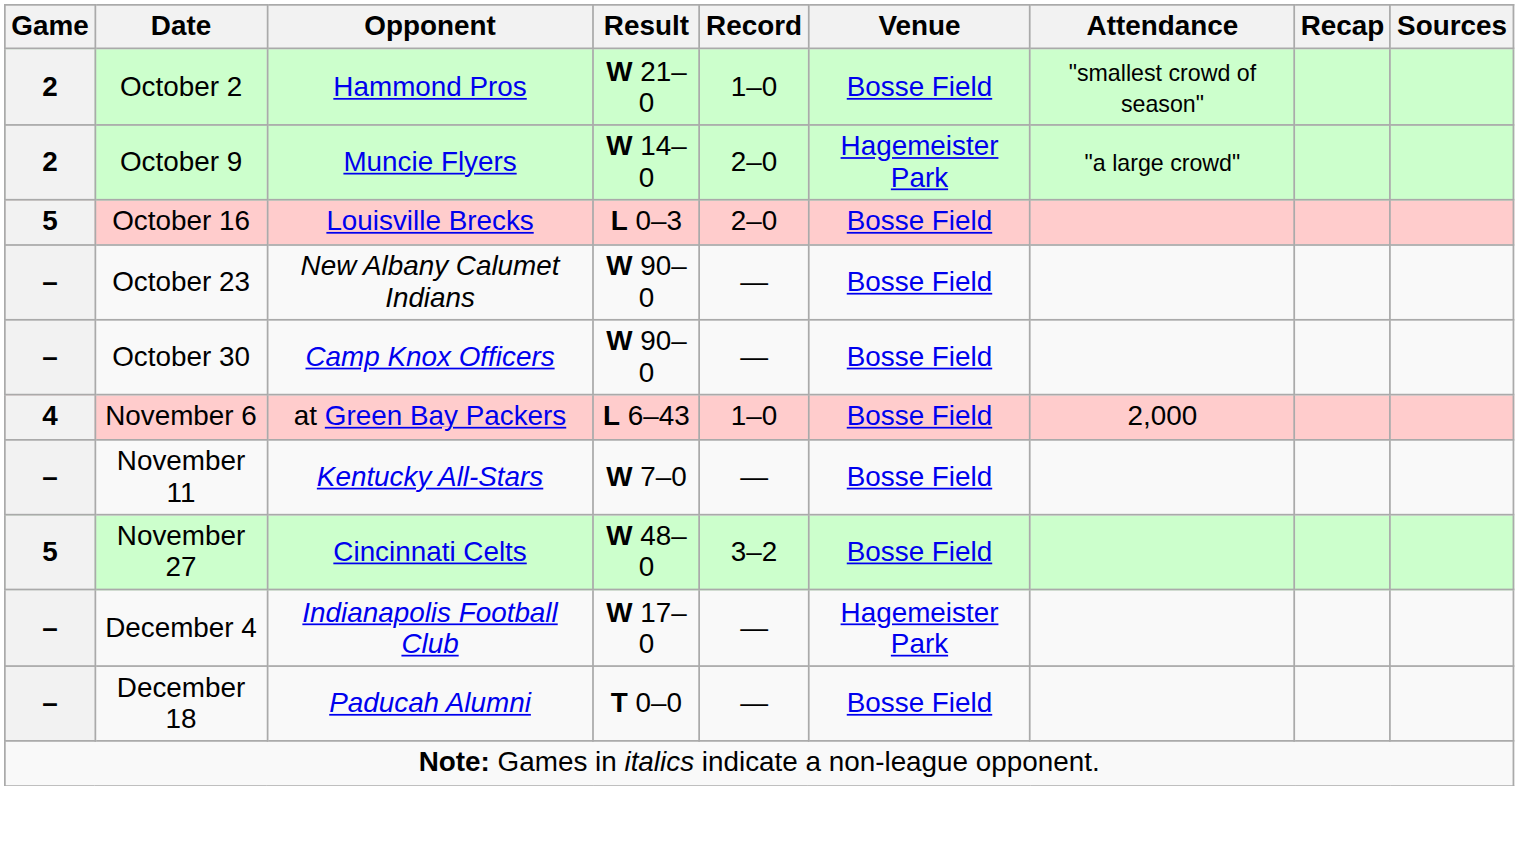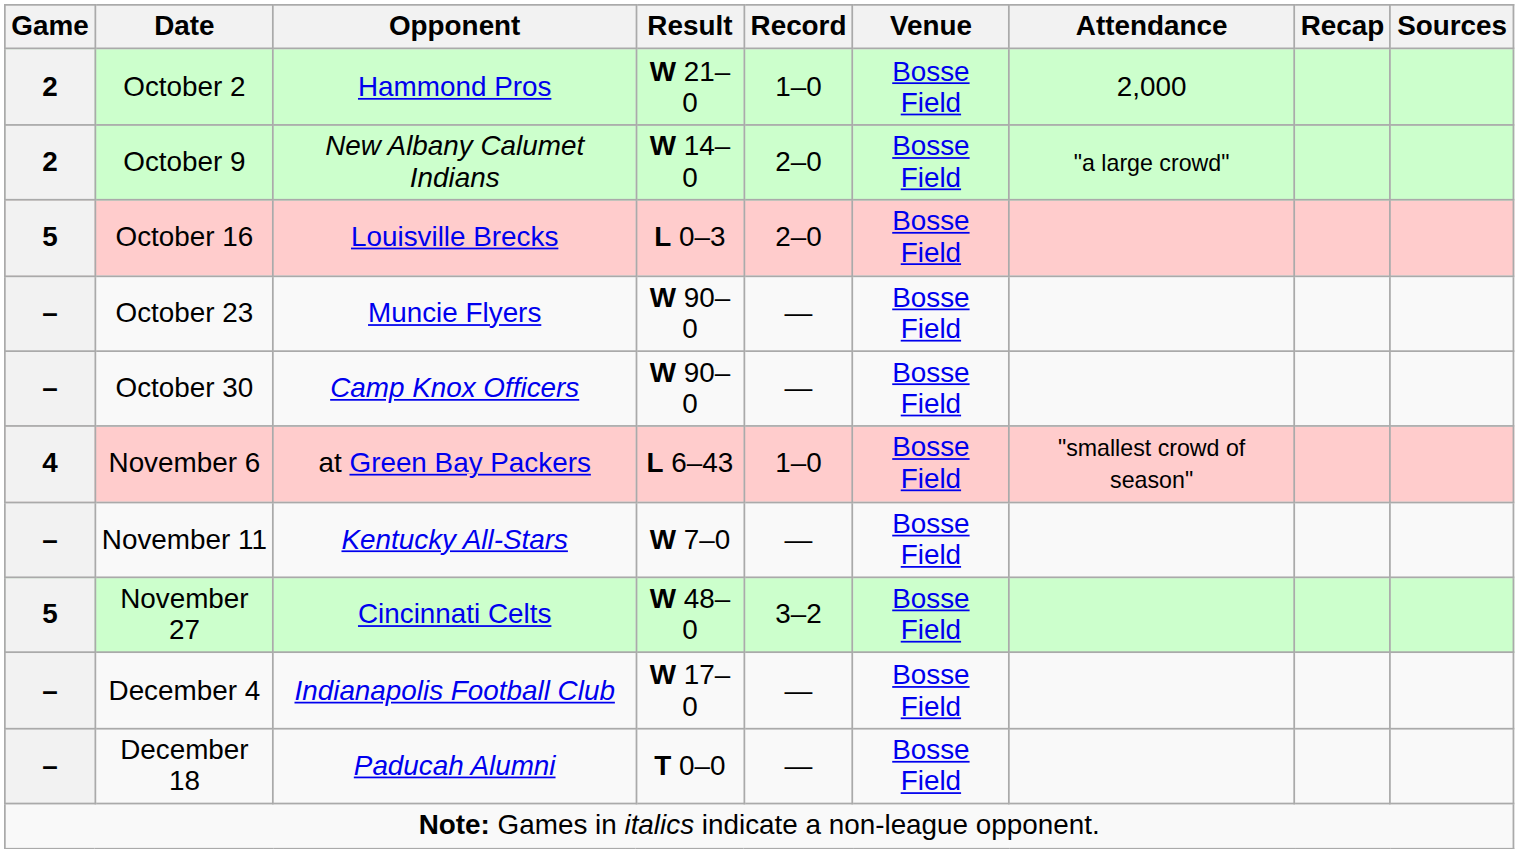(1162, 88) "smallest crowd of season" -> (1152, 86) 2,000
(430, 161) Muncie Flyers -> (455, 161) New Albany Calumet Indians
(919, 161) Hagemeister Park -> (931, 161) Bosse Field
(430, 281) New Albany Calumet Indians -> (455, 312) Muncie Flyers
(1162, 416) 2,000 -> (1152, 465) "smallest crowd of season"
(919, 627) Hagemeister Park -> (931, 690) Bosse Field
